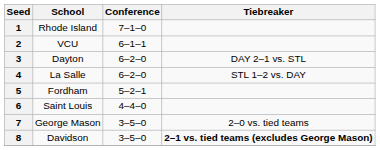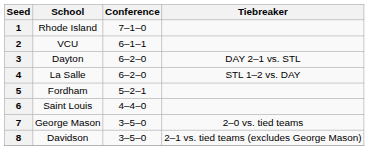(268, 138) bold -> (263, 138) normal
